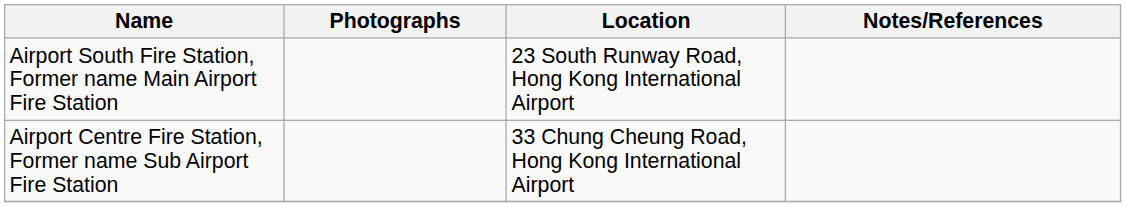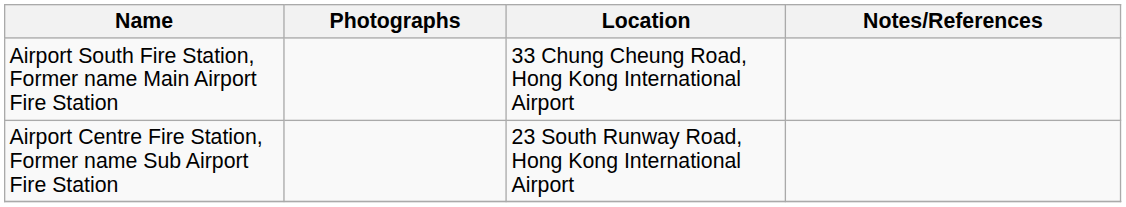(627, 79) 23 South Runway Road, Hong Kong International Airport -> (629, 79) 33 Chung Cheung Road, Hong Kong International Airport
(629, 160) 33 Chung Cheung Road, Hong Kong International Airport -> (627, 160) 23 South Runway Road, Hong Kong International Airport
